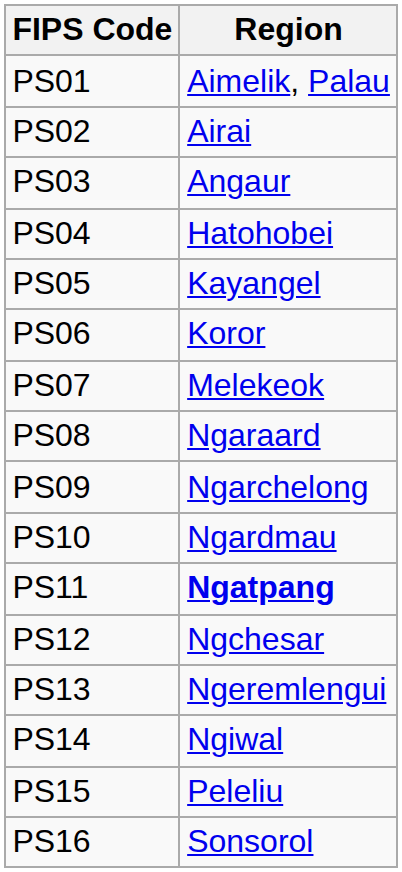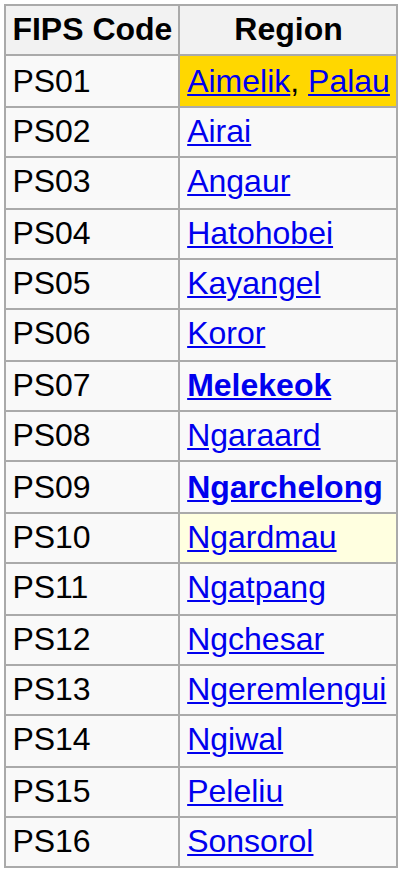(289, 80) no background -> (289, 80) gold background
(256, 385) normal -> (259, 385) bold
(278, 486) normal -> (285, 486) bold
(262, 537) no background -> (262, 537) lightyellow background
(261, 588) bold -> (257, 588) normal
